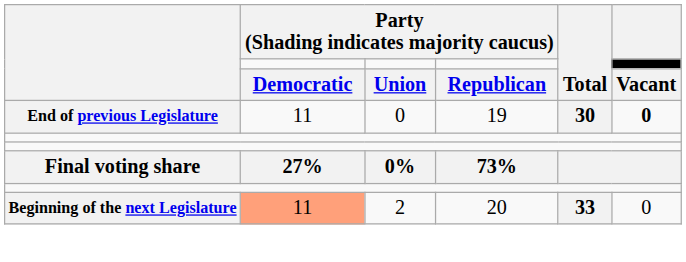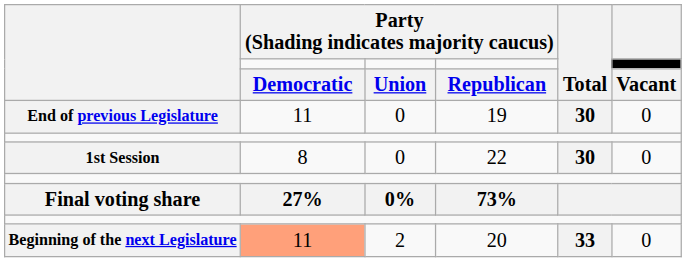(646, 116) bold -> (646, 116) normal
+ row: (123, 157)
